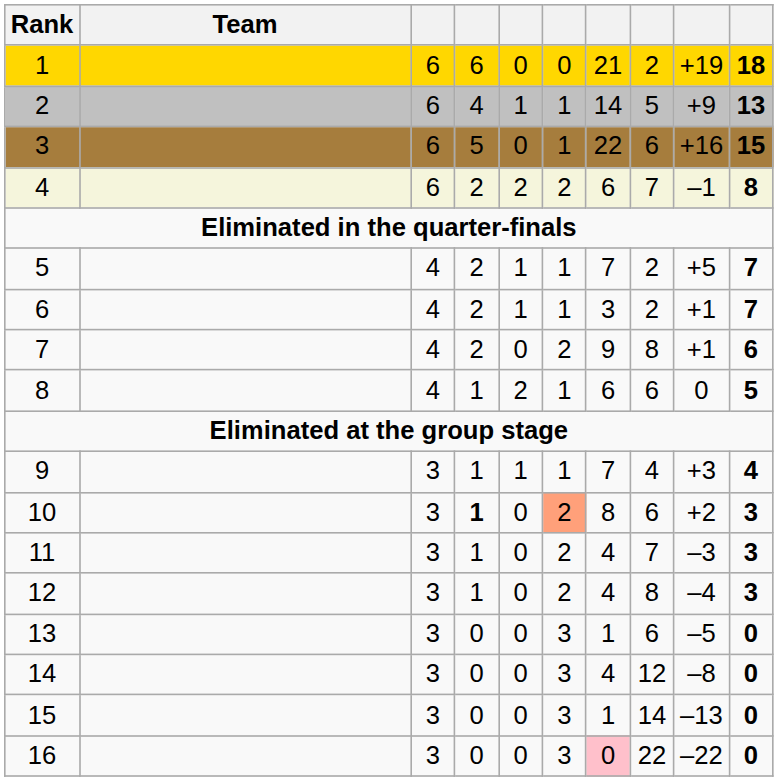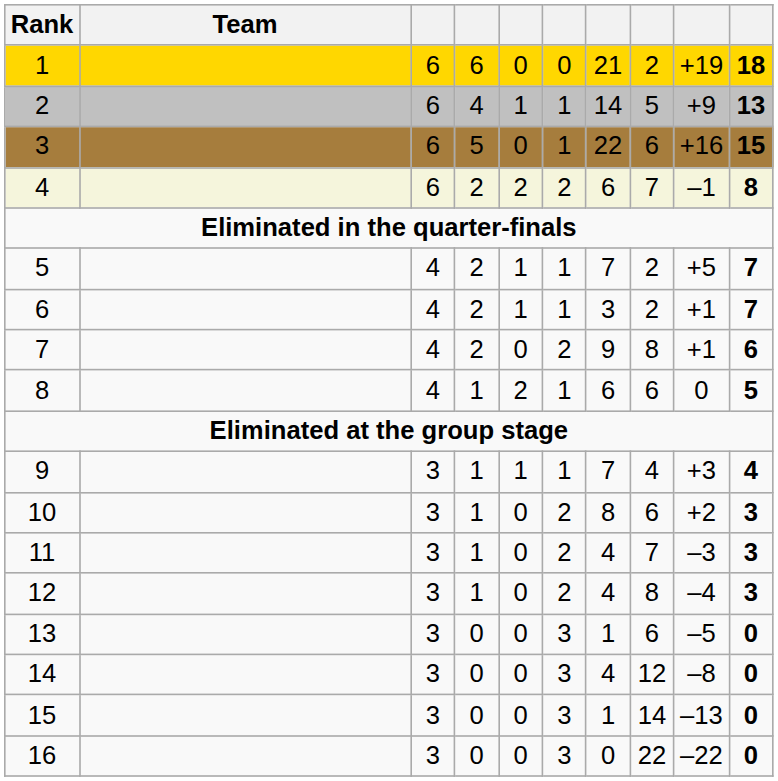(477, 512) bold -> (477, 512) normal
(564, 512) lightsalmon background -> (564, 512) no background
(608, 755) pink background -> (608, 755) no background
